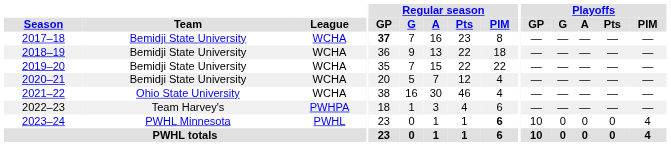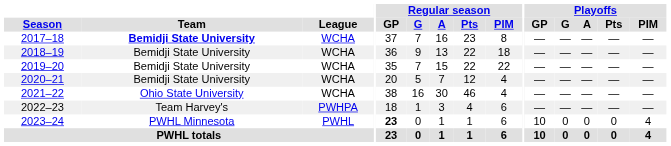(188, 38) normal -> (192, 38) bold
(384, 38) bold -> (391, 38) normal
(384, 121) normal -> (391, 121) bold
(500, 121) bold -> (504, 121) normal
